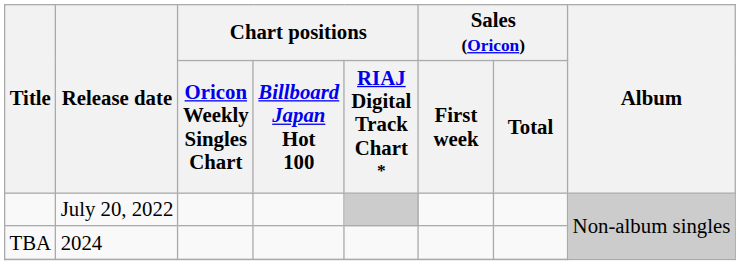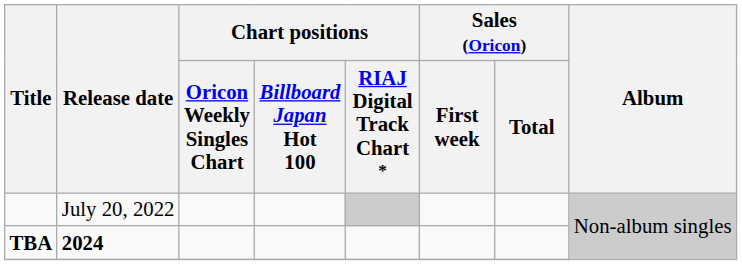(30, 242) normal -> (31, 242) bold
(81, 242) normal -> (83, 242) bold
